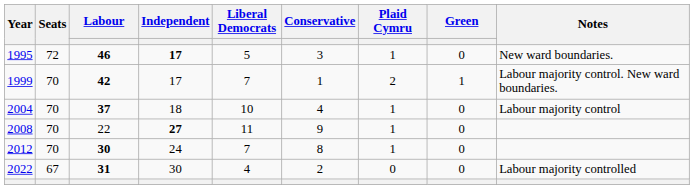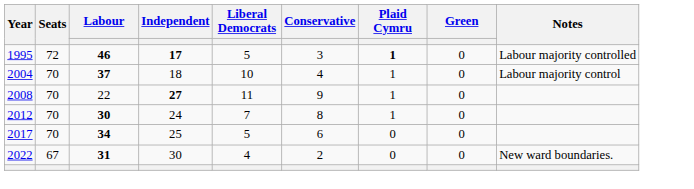(393, 54) normal -> (393, 54) bold
(556, 54) New ward boundaries. -> (568, 54) Labour majority controlled
- row: (20, 81)
+ row: (20, 134)
(568, 169) Labour majority controlled -> (556, 154) New ward boundaries.
